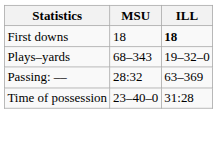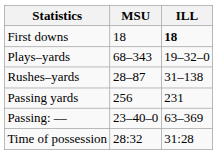+ row: (43, 77)
+ row: (43, 97)
(128, 77) 28:32 -> (136, 118) 23–40–0
(136, 97) 23–40–0 -> (128, 139) 28:32
